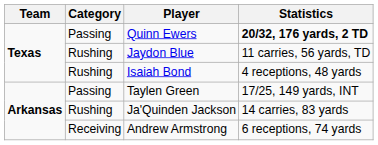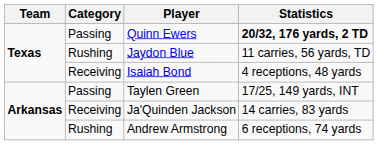(90, 72) Rushing -> (95, 72) Receiving
(90, 110) Rushing -> (95, 110) Receiving
(95, 130) Receiving -> (90, 130) Rushing
